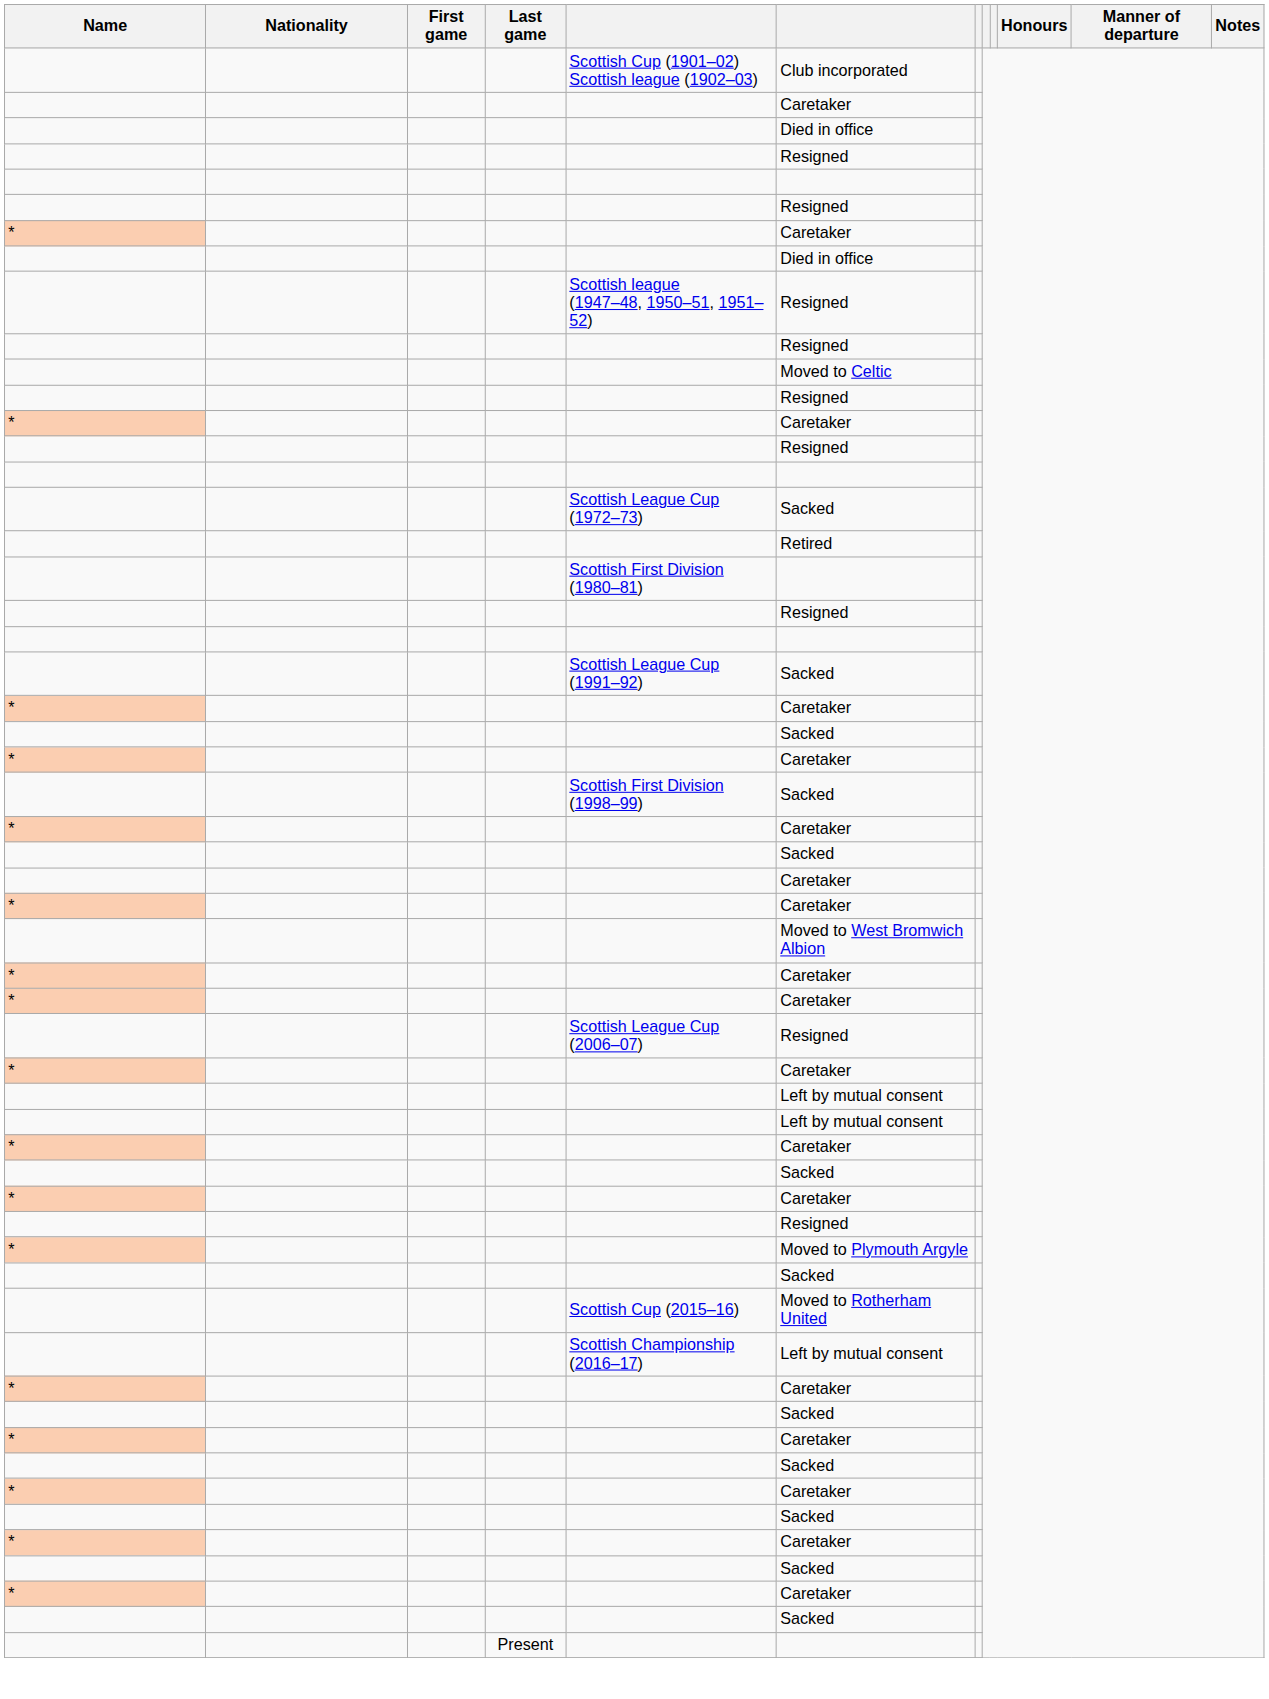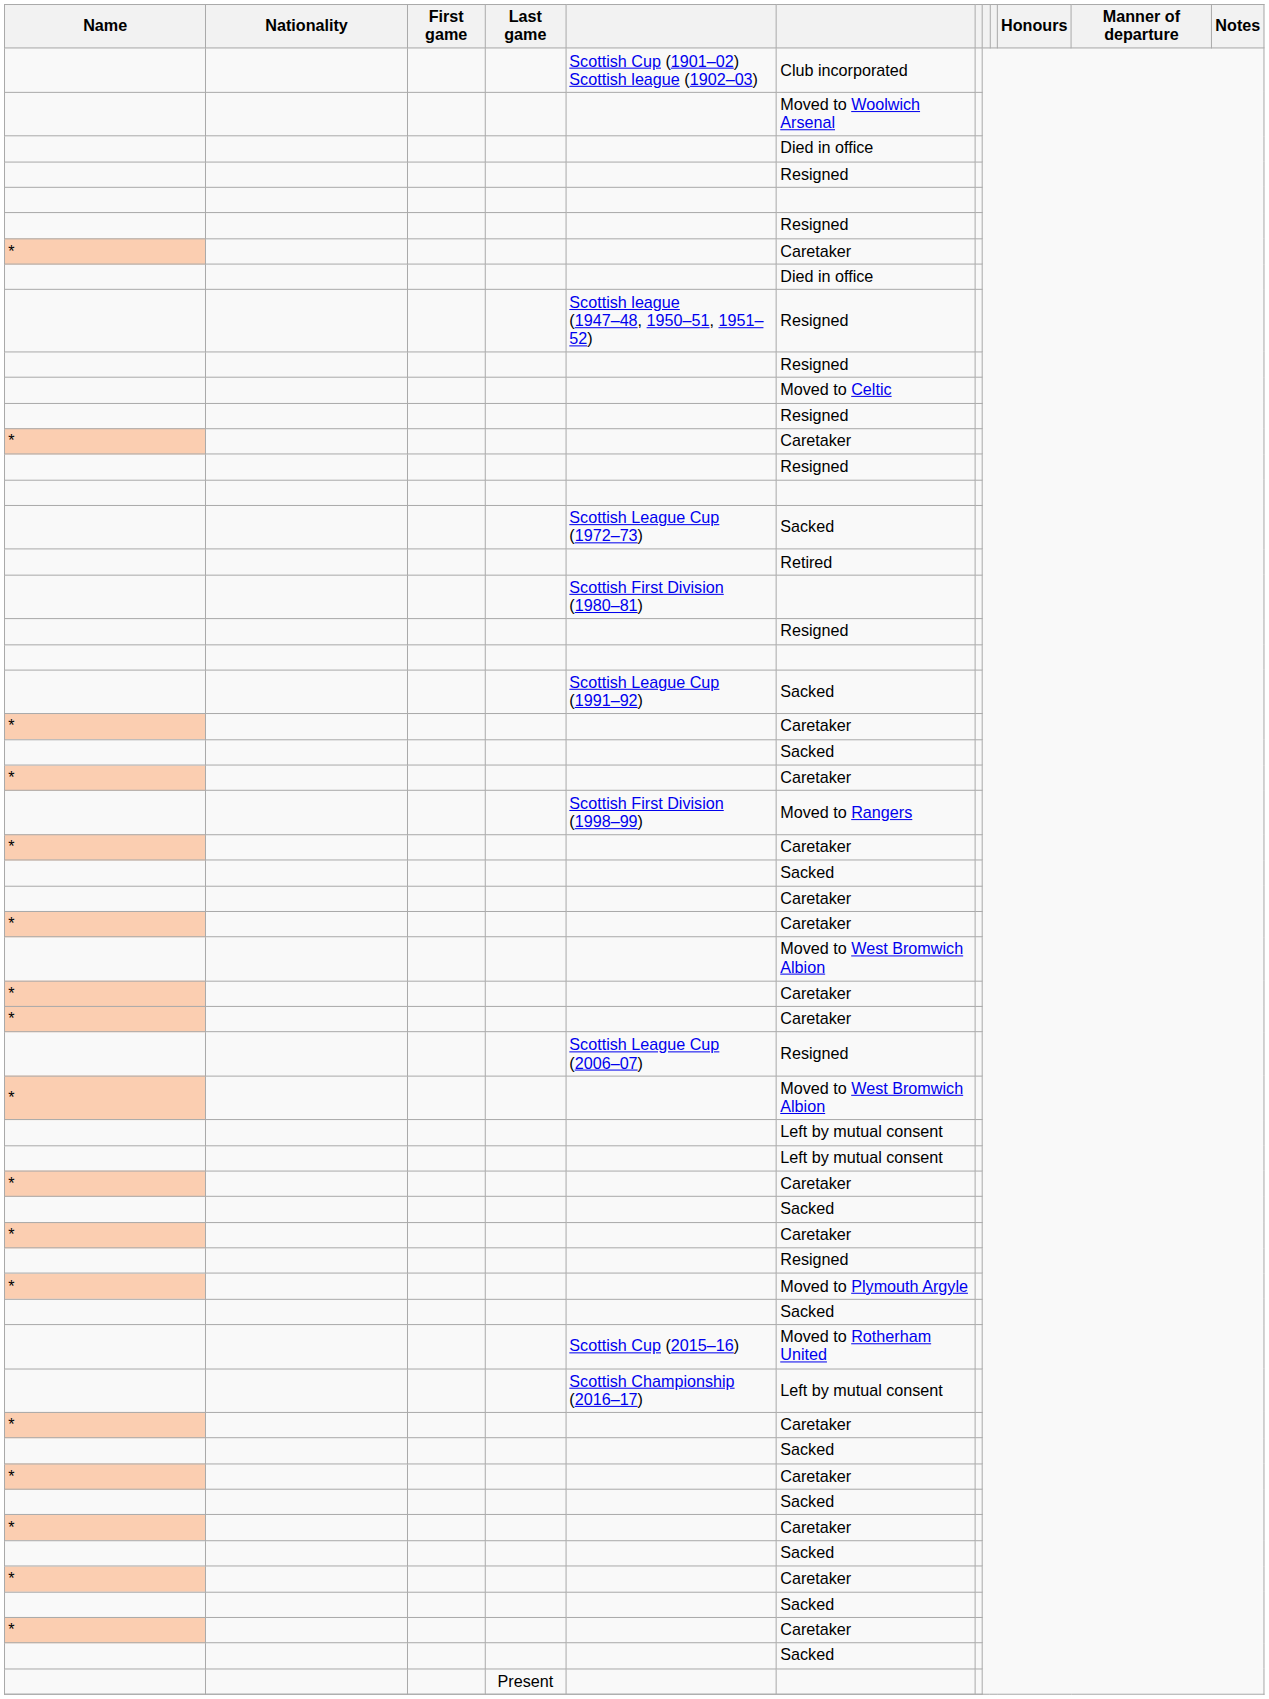(816, 104) Caretaker -> (850, 114) Moved to Woolwich Arsenal
(807, 794) Sacked -> (846, 812) Moved to Rangers
(816, 1070) Caretaker -> (872, 1097) Moved to West Bromwich Albion
